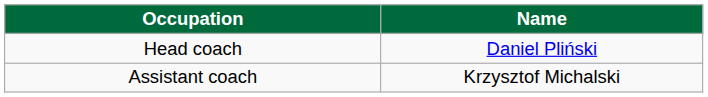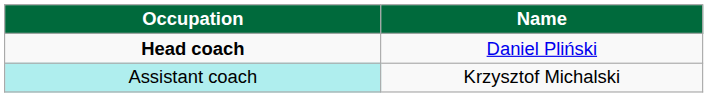(193, 48) normal -> (193, 48) bold
(193, 77) no background -> (193, 77) paleturquoise background
